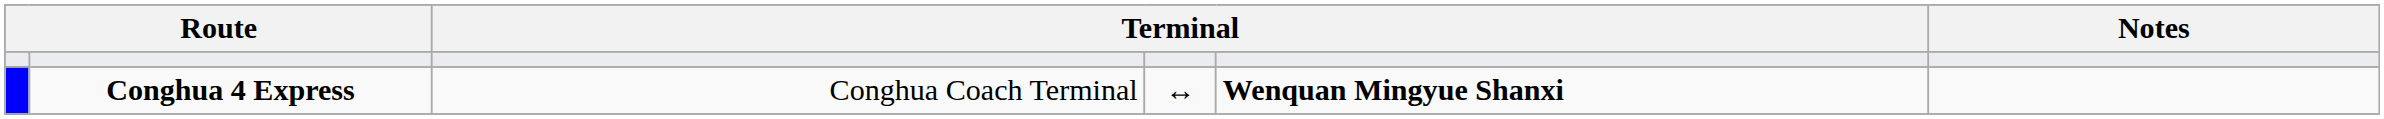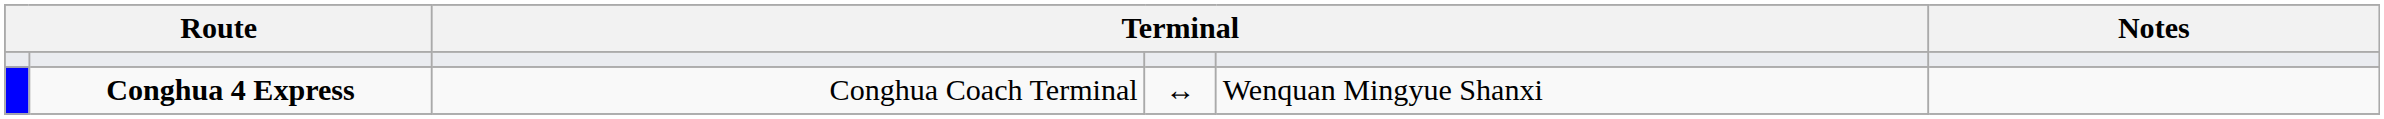(1393, 89) bold -> (1383, 89) normal
